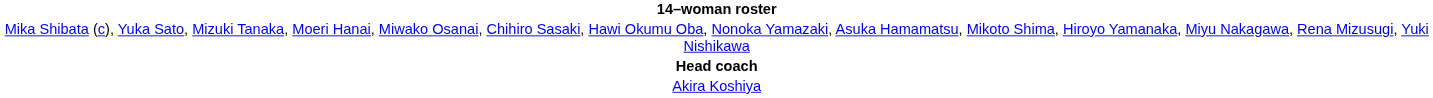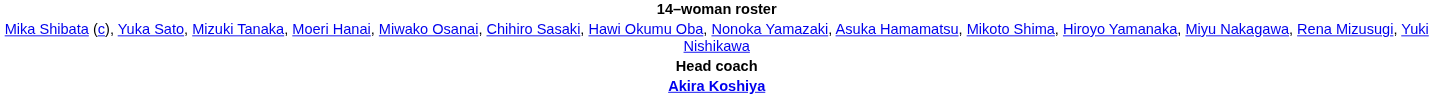(717, 86) normal -> (717, 86) bold
